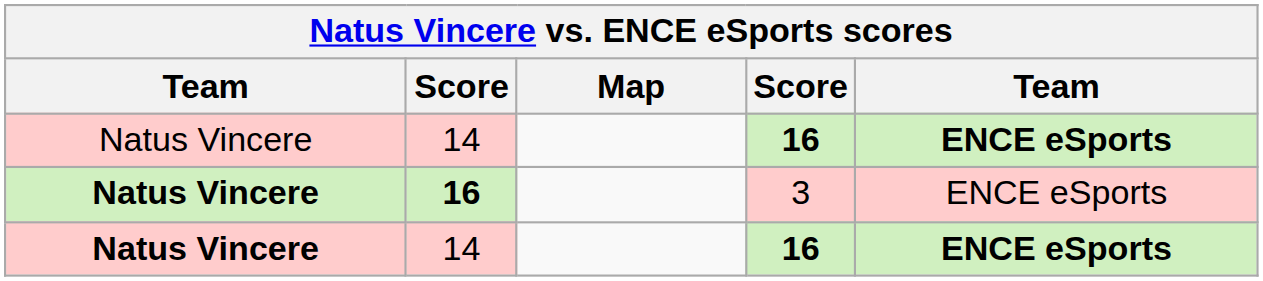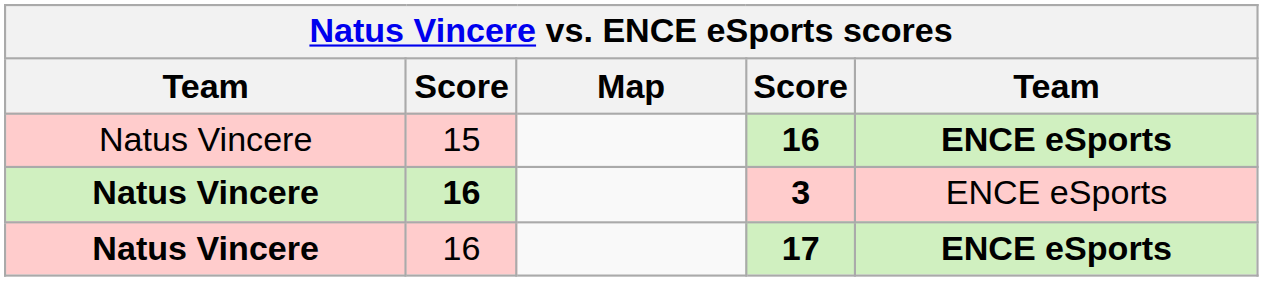(462, 139) 14 -> (462, 139) 15
(801, 193) normal -> (801, 193) bold
(462, 247) 14 -> (462, 247) 16
(801, 247) 16 -> (801, 247) 17
